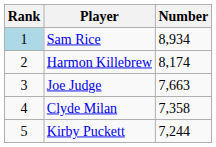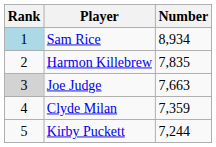(174, 62) 8,174 -> (174, 62) 7,835
(24, 85) no background -> (24, 85) lightgrey background
(174, 108) 7,358 -> (174, 108) 7,359
